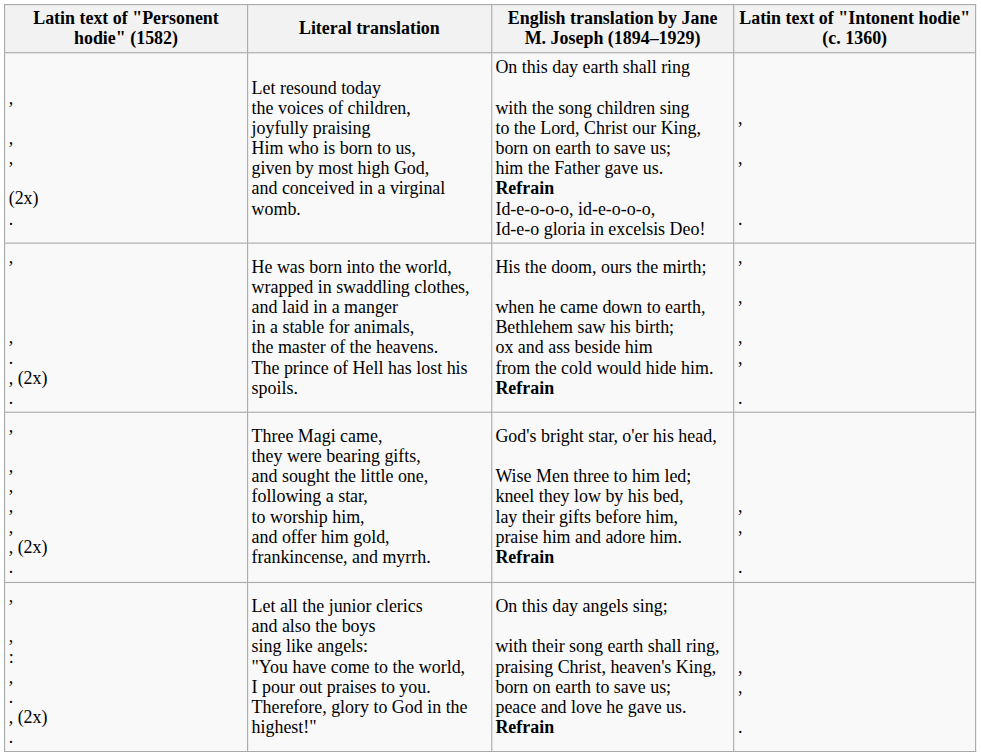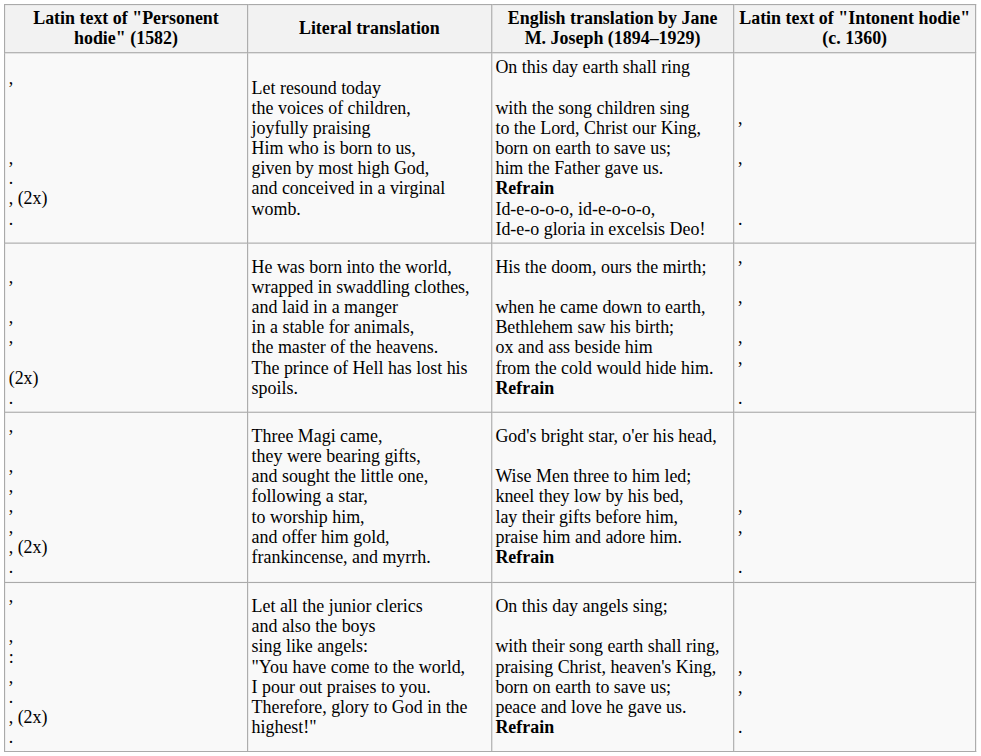(24, 158) , , , (2x) . -> (28, 147) , , . , (2x) .
(28, 327) , , . , (2x) . -> (24, 337) , , , (2x) .
